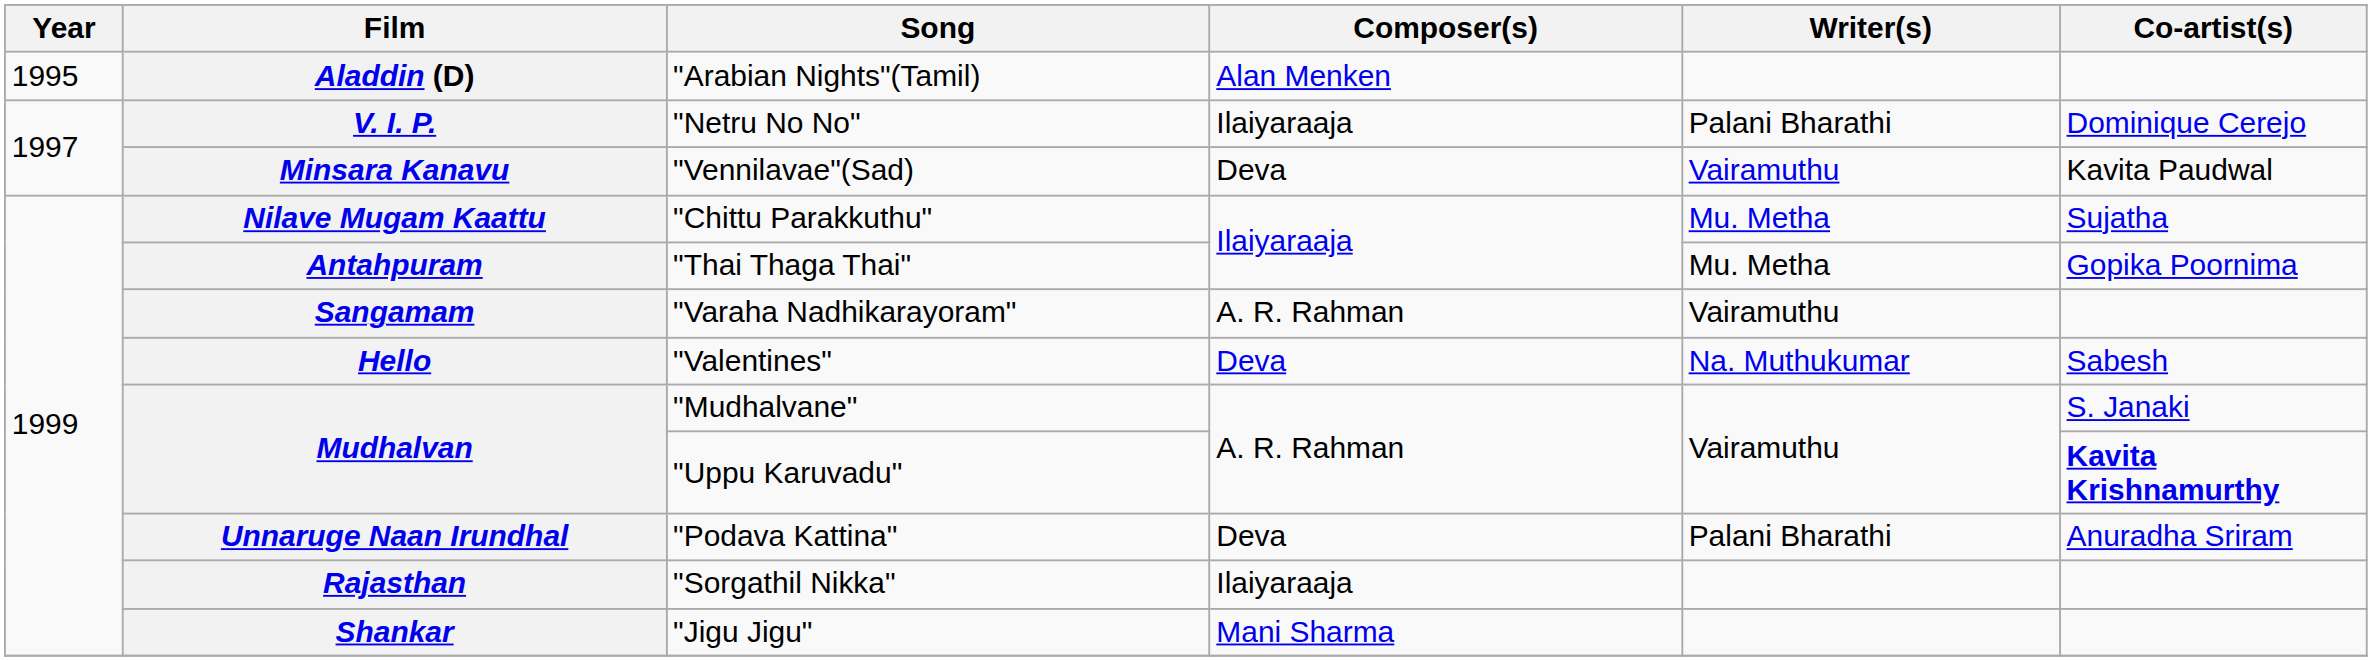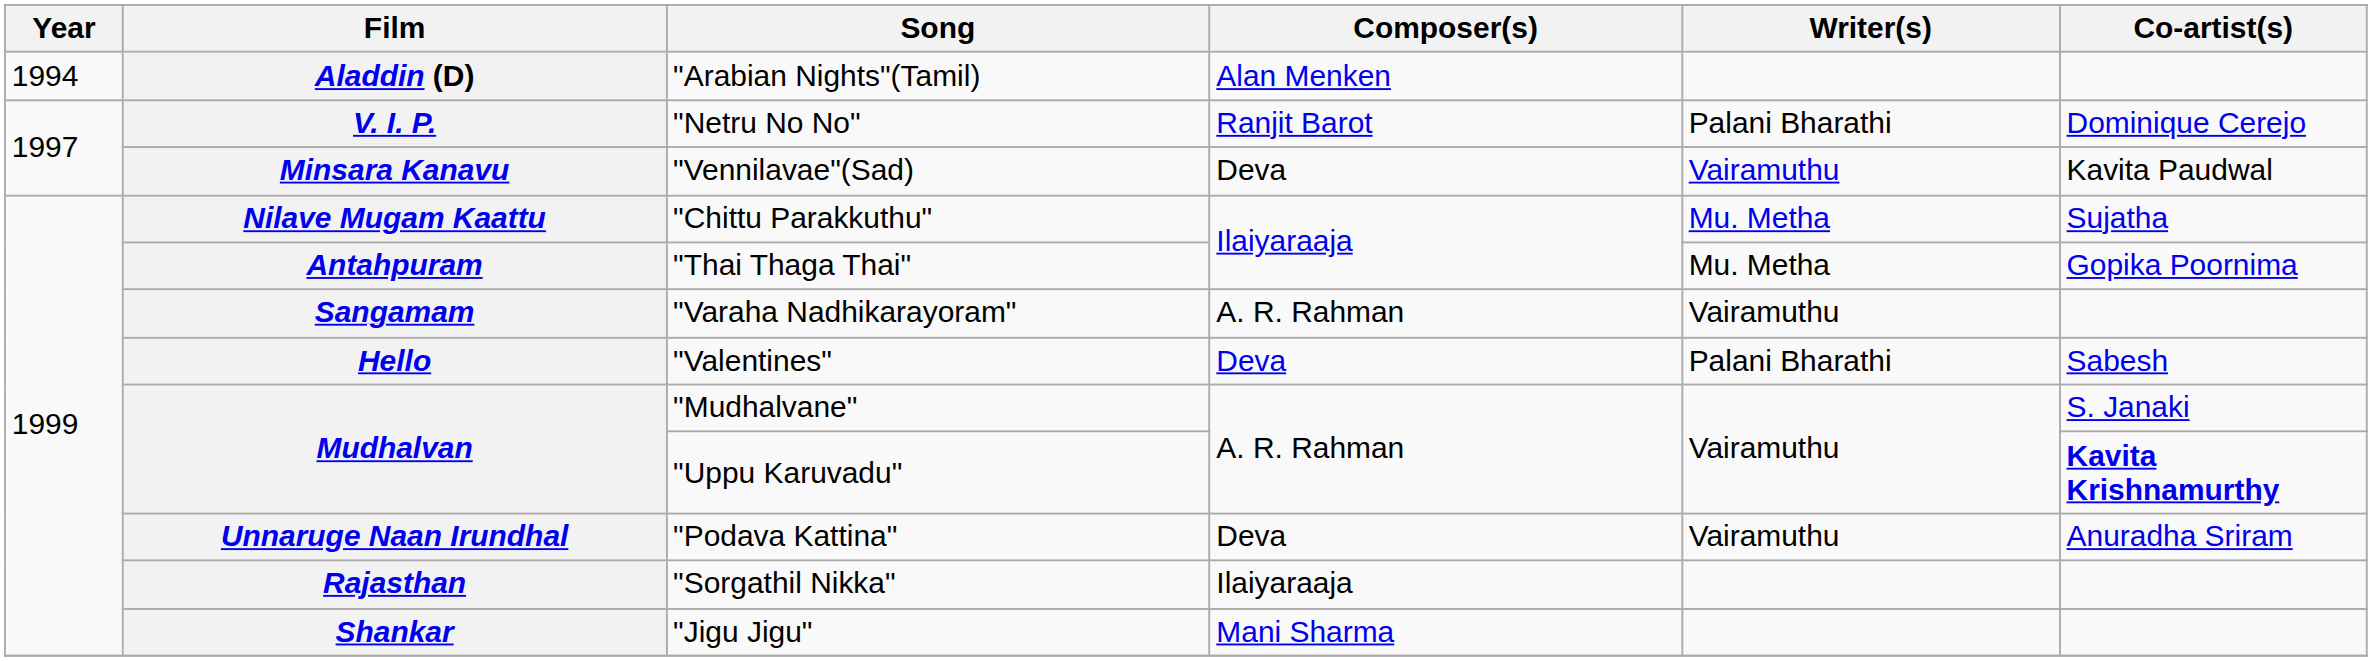(45, 75) 1995 -> (45, 75) 1994
(1285, 123) Ilaiyaraaja -> (1294, 123) Ranjit Barot
(1799, 360) Na. Muthukumar -> (1790, 360) Palani Bharathi
(1790, 536) Palani Bharathi -> (1764, 536) Vairamuthu
